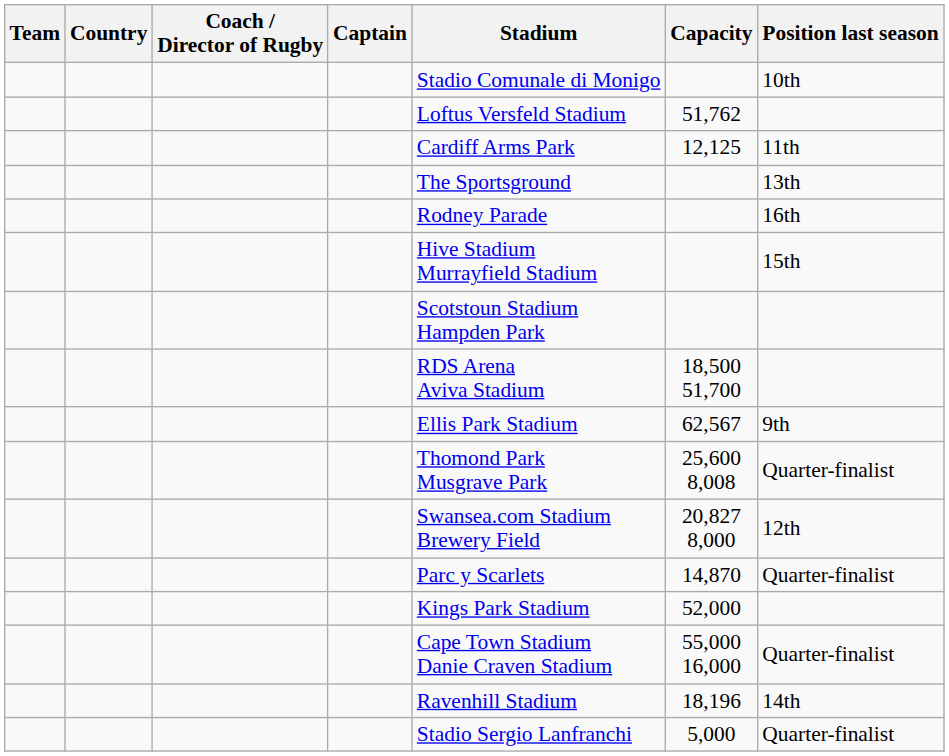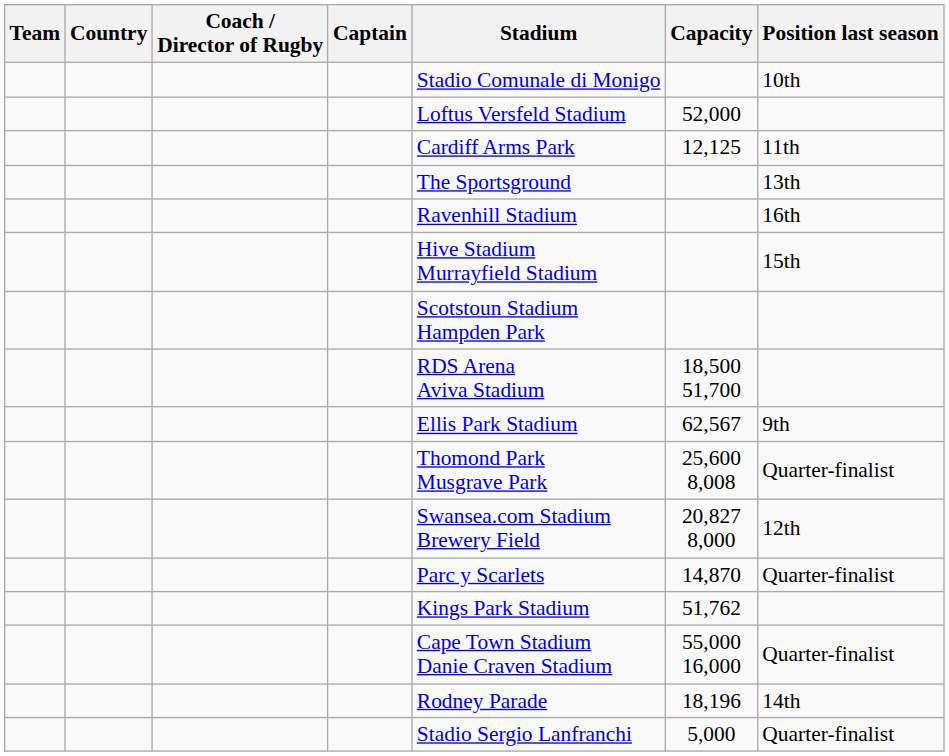(711, 113) 51,762 -> (711, 113) 52,000
(482, 215) Rodney Parade -> (497, 215) Ravenhill Stadium
(711, 608) 52,000 -> (711, 608) 51,762
(497, 700) Ravenhill Stadium -> (482, 700) Rodney Parade
